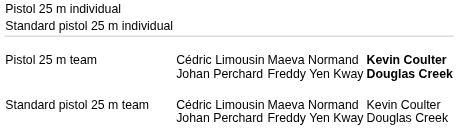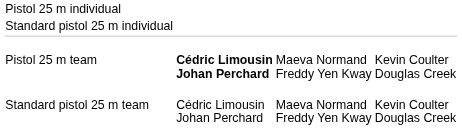(220, 67) normal -> (224, 67) bold
(410, 67) bold -> (415, 67) normal
